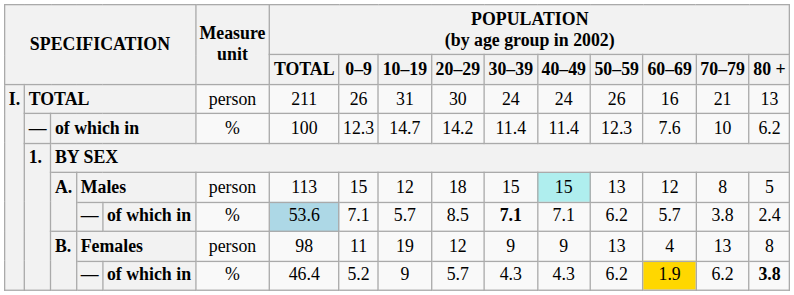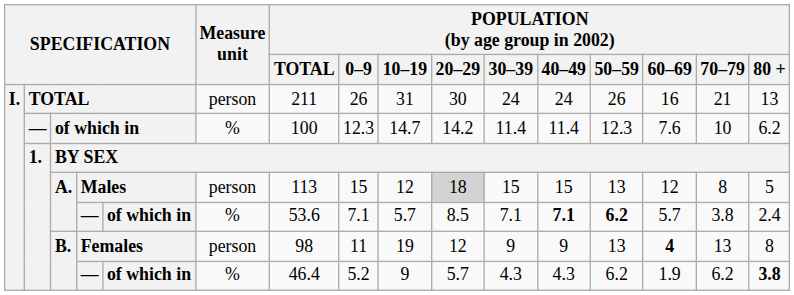(458, 186) no background -> (458, 186) lightgrey background
(564, 186) paleturquoise background -> (564, 186) no background
(304, 216) lightblue background -> (304, 216) no background
(511, 216) bold -> (511, 216) normal
(564, 216) normal -> (564, 216) bold
(617, 216) normal -> (617, 216) bold
(670, 245) normal -> (670, 245) bold
(670, 274) gold background -> (670, 274) no background
